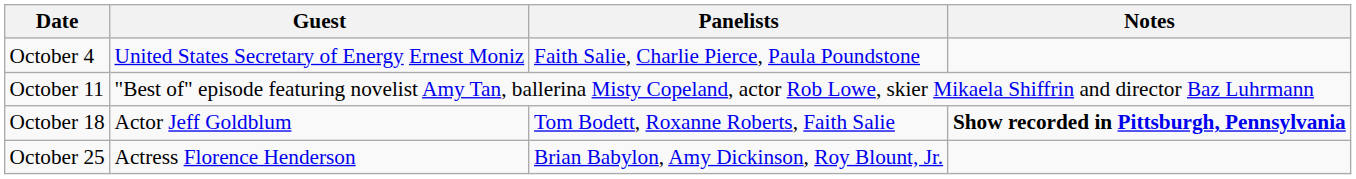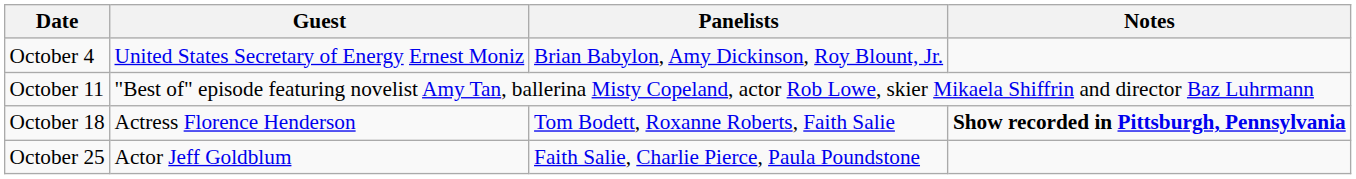(727, 55) Faith Salie, Charlie Pierce, Paula Poundstone -> (739, 55) Brian Babylon, Amy Dickinson, Roy Blount, Jr.
(203, 122) Actor Jeff Goldblum -> (235, 122) Actress Florence Henderson
(235, 156) Actress Florence Henderson -> (203, 156) Actor Jeff Goldblum
(739, 156) Brian Babylon, Amy Dickinson, Roy Blount, Jr. -> (727, 156) Faith Salie, Charlie Pierce, Paula Poundstone
